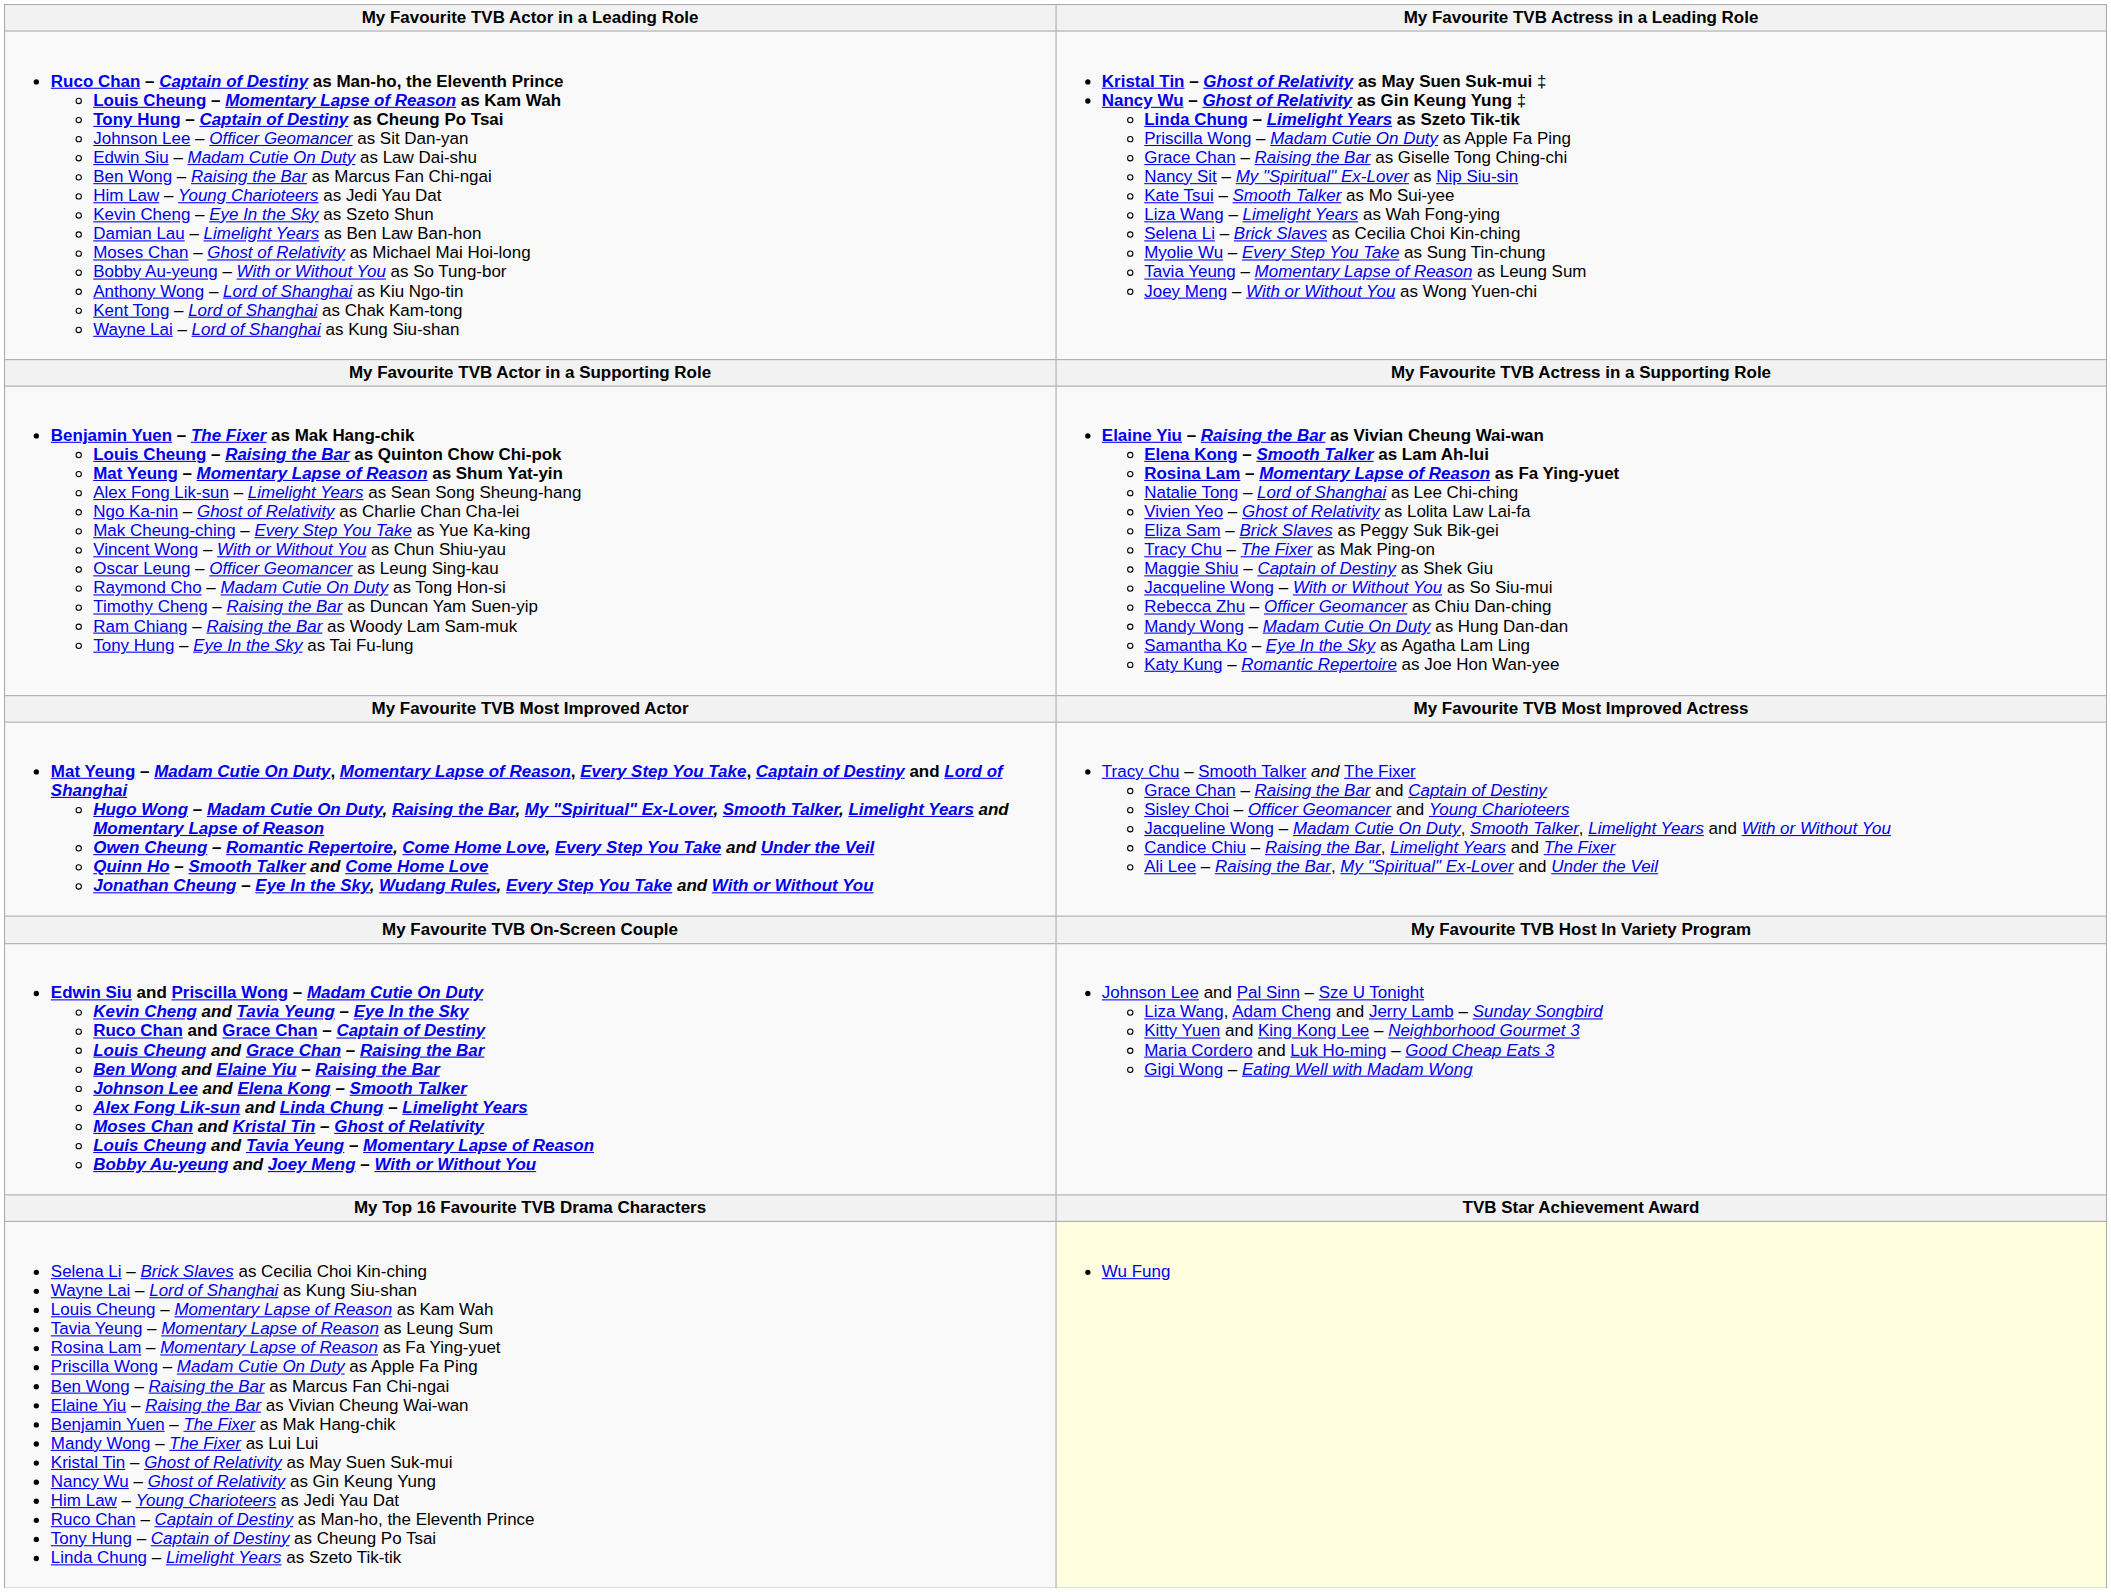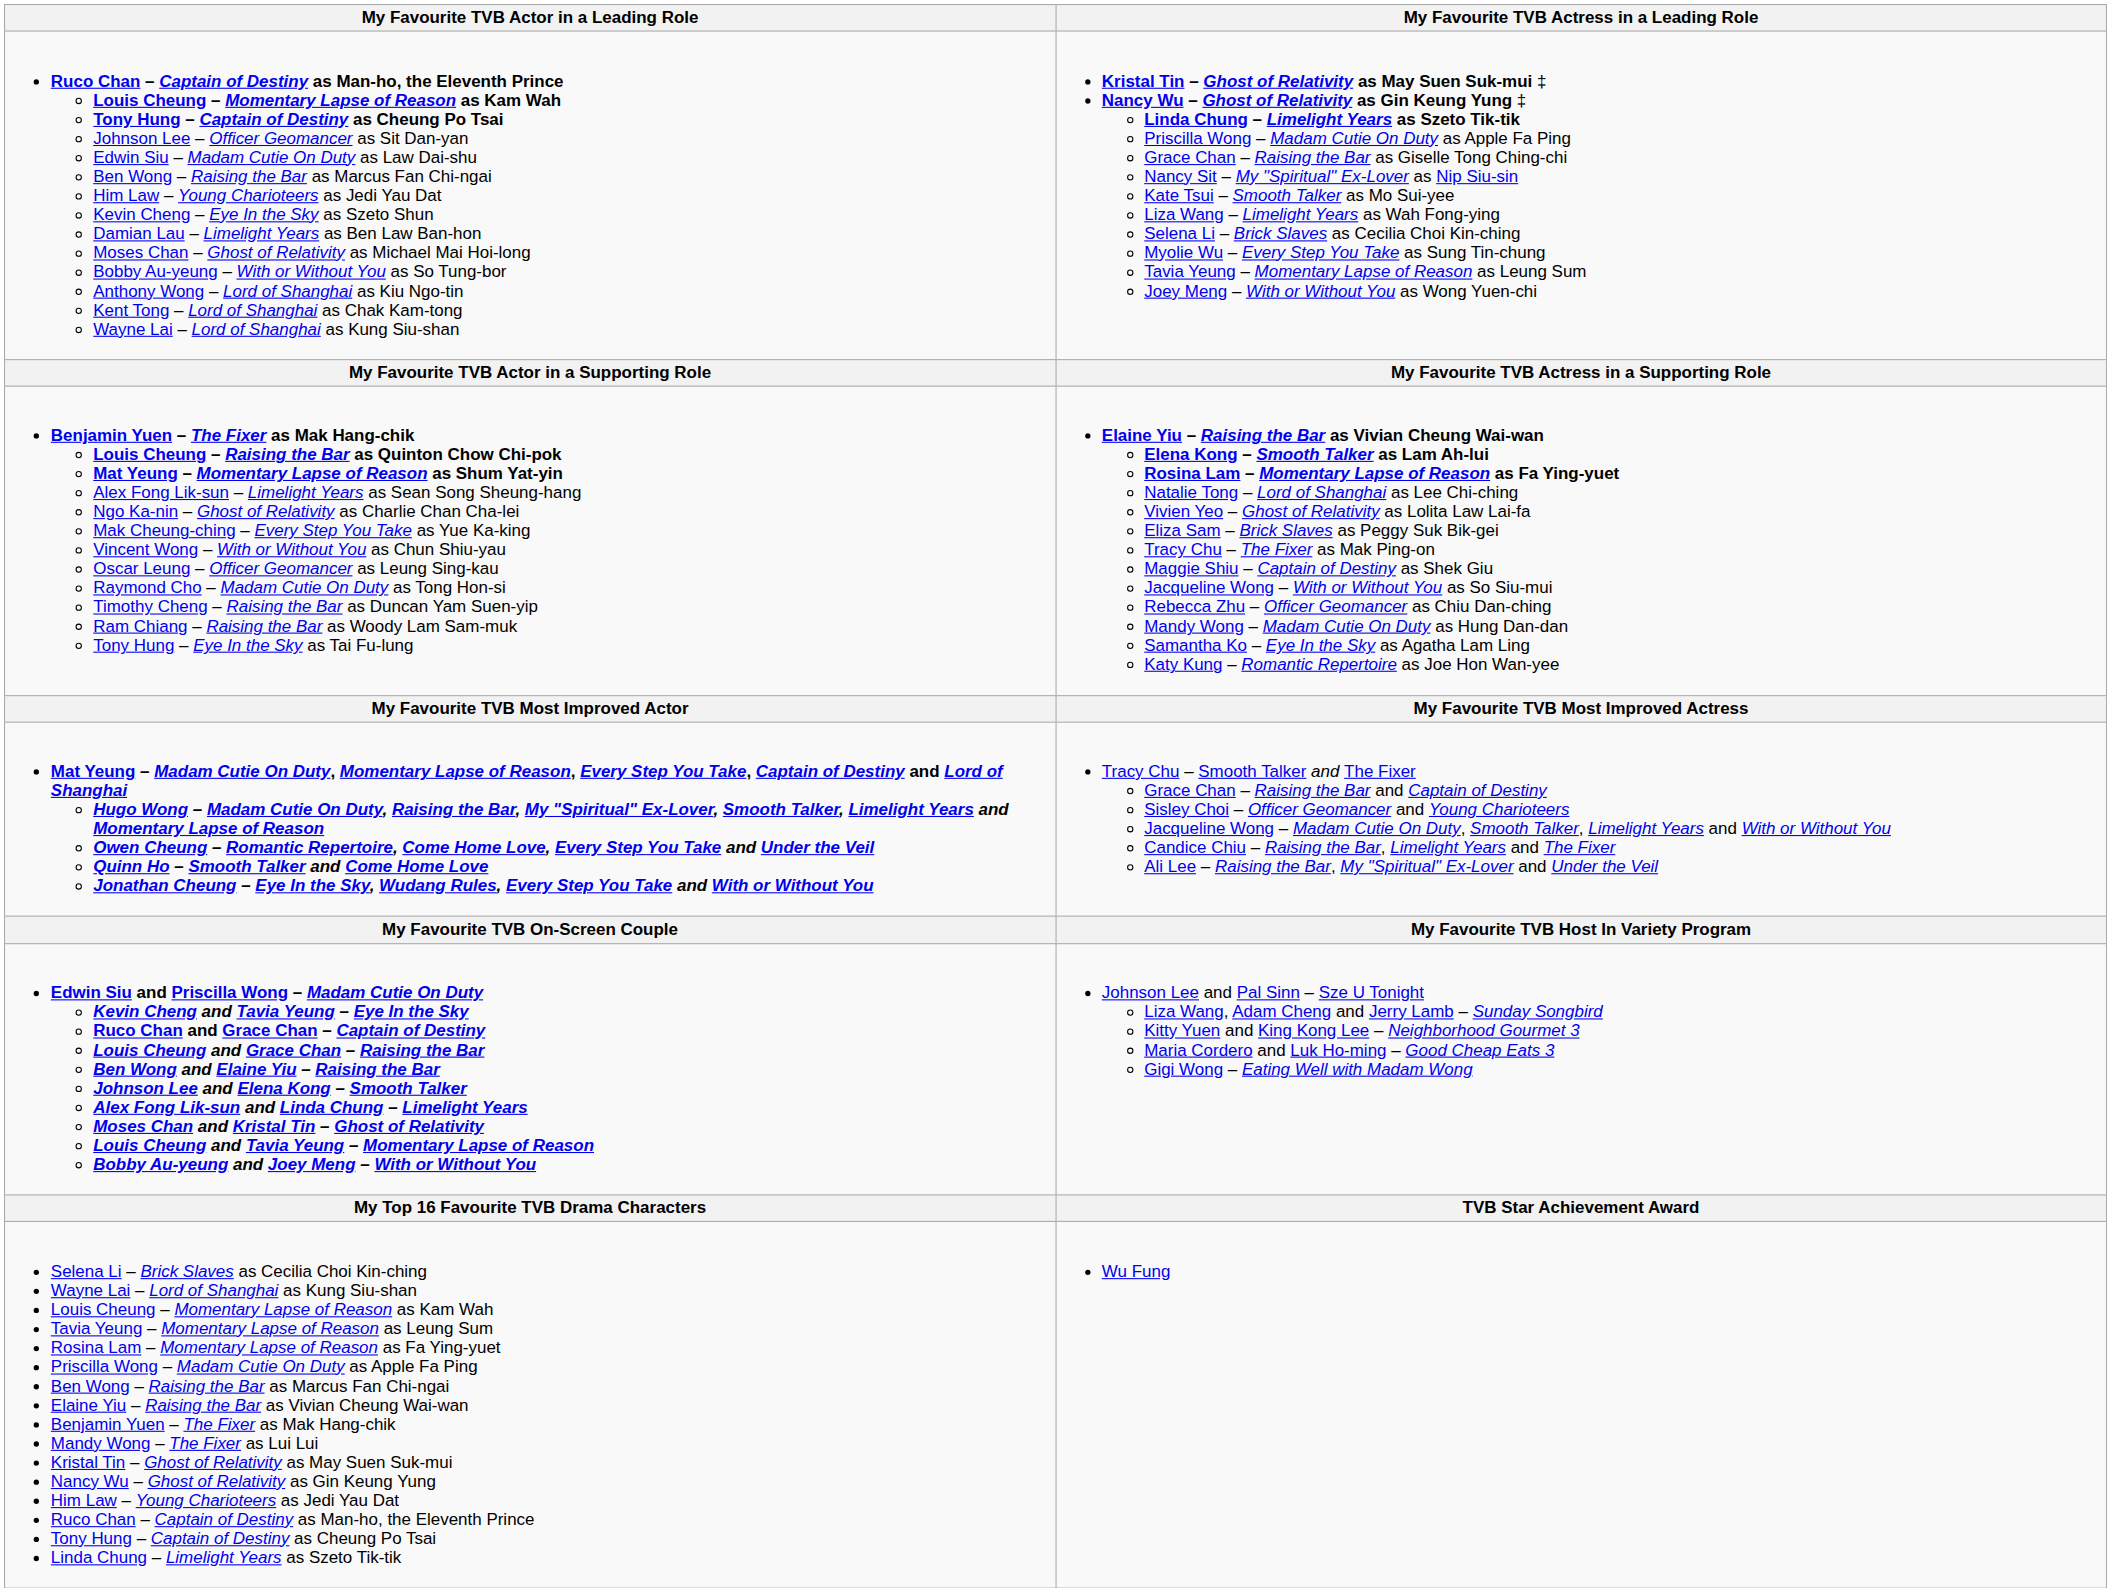(1581, 1271) lightyellow background -> (1581, 1271) no background
